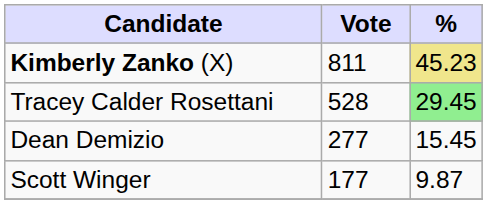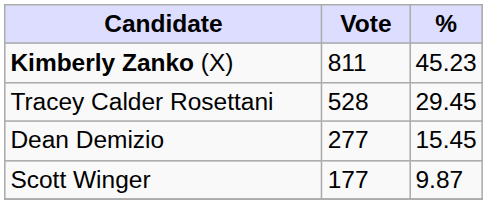(446, 62) khaki background -> (446, 62) no background
(446, 101) lightgreen background -> (446, 101) no background
